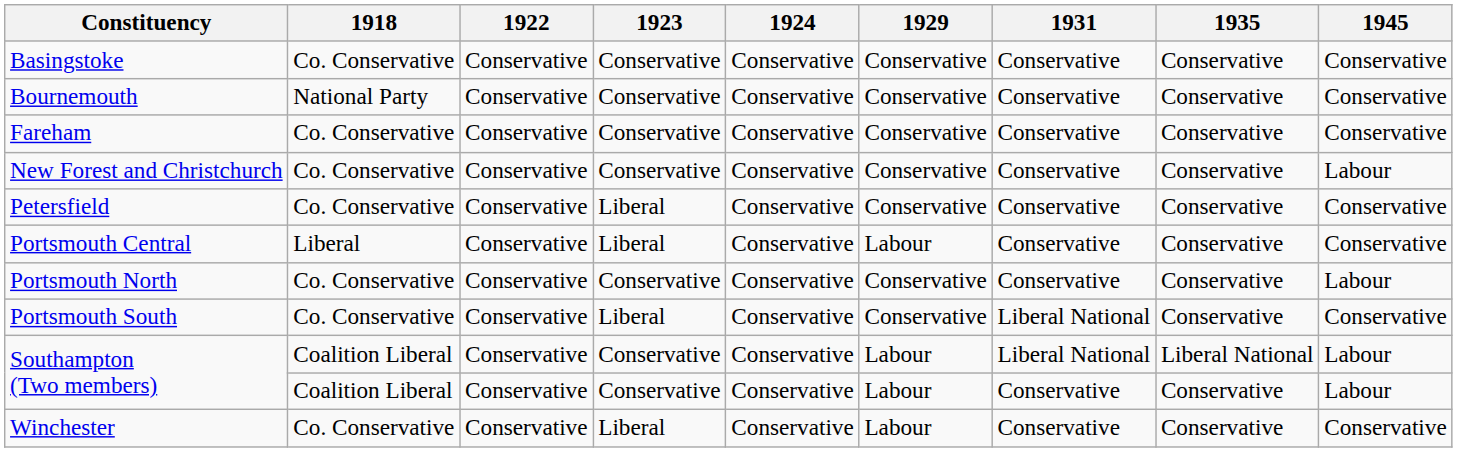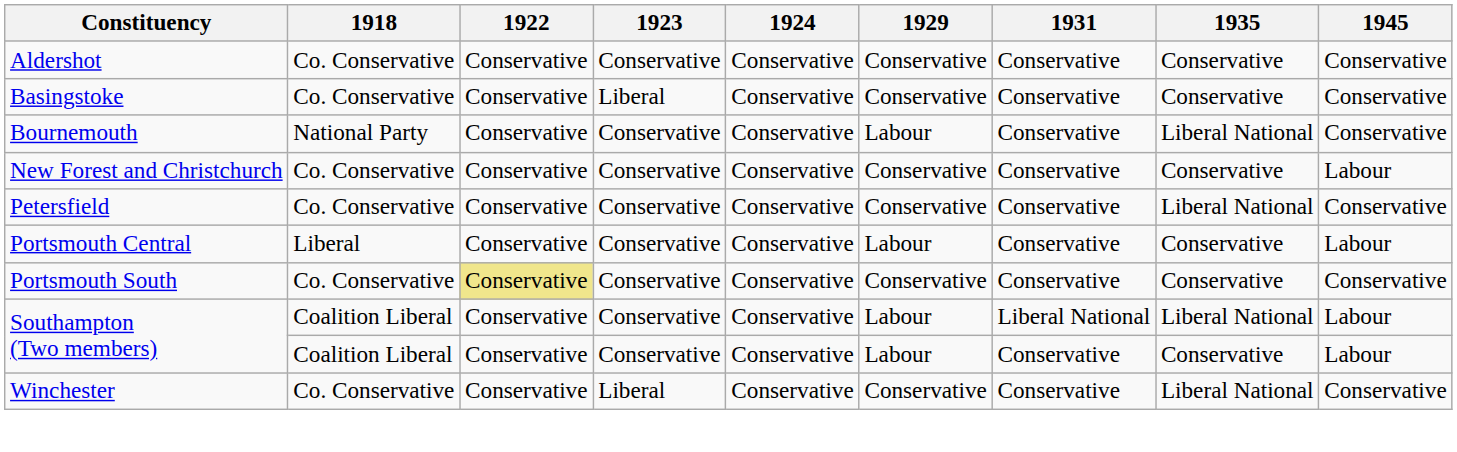+ row: (56, 59)
(659, 59) Conservative -> (632, 96) Liberal
(926, 96) Conservative -> (898, 133) Labour
(1222, 96) Conservative -> (1237, 133) Liberal National
- row: (51, 133)
(632, 206) Liberal -> (659, 206) Conservative
(1222, 206) Conservative -> (1237, 206) Liberal National
(632, 243) Liberal -> (659, 243) Conservative
(1385, 243) Conservative -> (1358, 243) Labour
- row: (94, 280)
(526, 317) no background -> (526, 280) khaki background
(632, 317) Liberal -> (659, 280) Conservative
(1074, 317) Liberal National -> (1059, 280) Conservative
(898, 427) Labour -> (926, 390) Conservative
(1222, 427) Conservative -> (1237, 390) Liberal National
